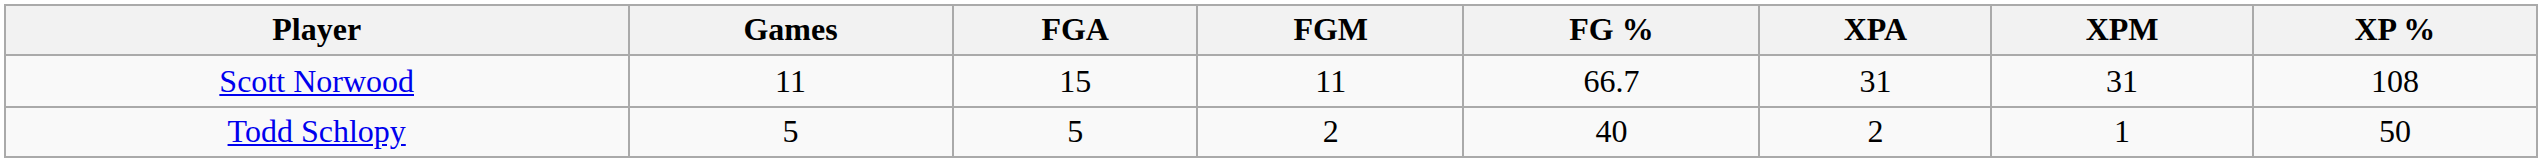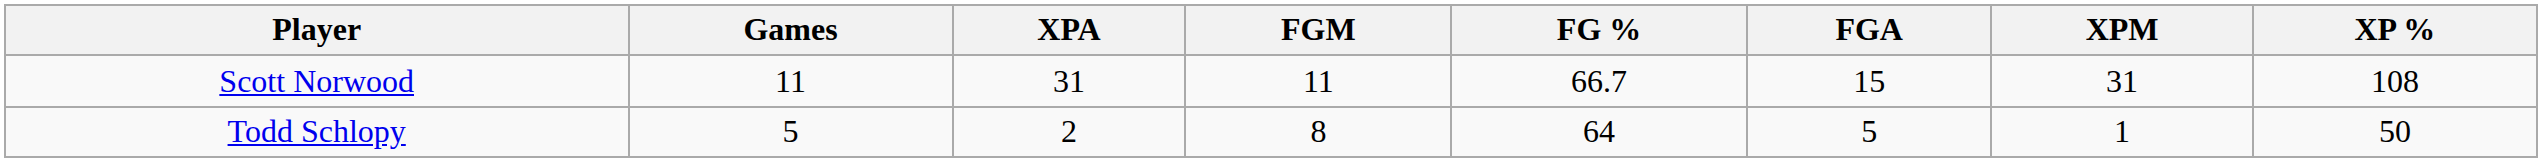columns swapped: (1075, 29) <-> (1875, 29)
(1331, 131) 2 -> (1318, 131) 8
(1611, 131) 40 -> (1599, 131) 64
